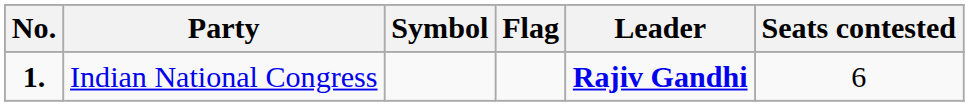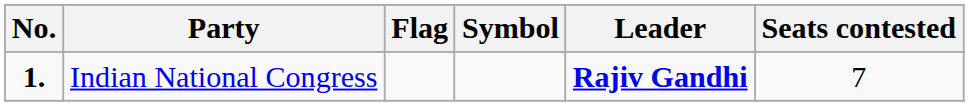columns swapped: (531, 28) <-> (440, 28)
(859, 76) 6 -> (859, 76) 7
